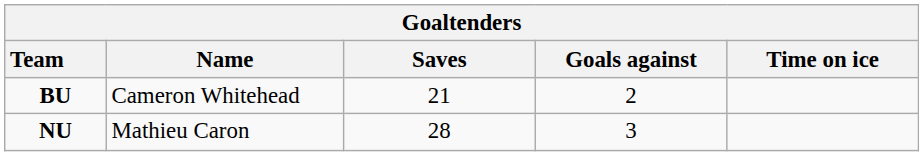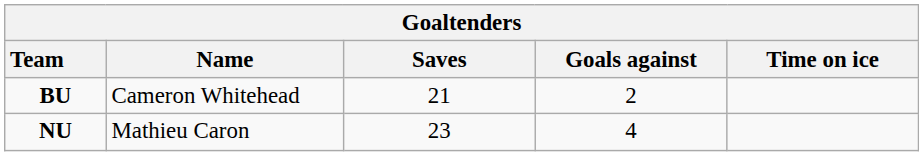(439, 131) 28 -> (439, 131) 23
(631, 131) 3 -> (631, 131) 4
